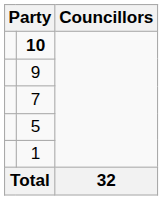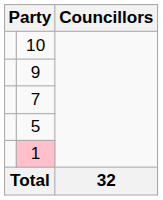(36, 45) bold -> (36, 45) normal
(36, 153) no background -> (36, 153) pink background
